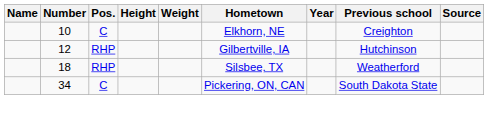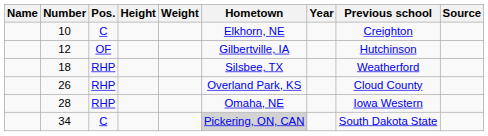(103, 49) RHP -> (103, 49) OF
+ row: (65, 85)
+ row: (65, 103)
(254, 85) no background -> (254, 121) lightgrey background
